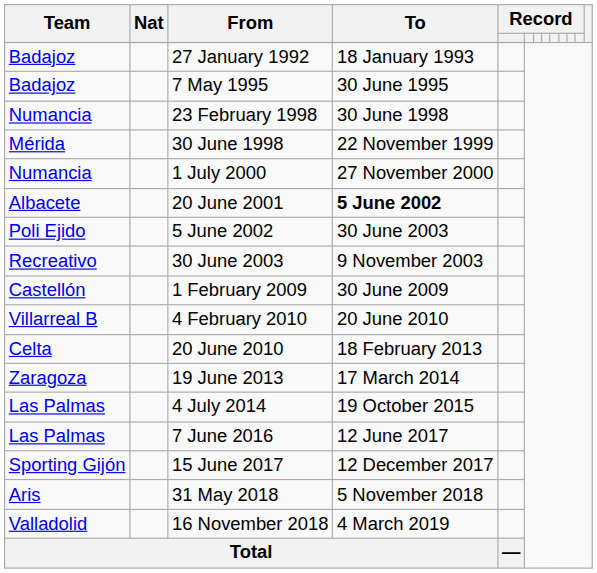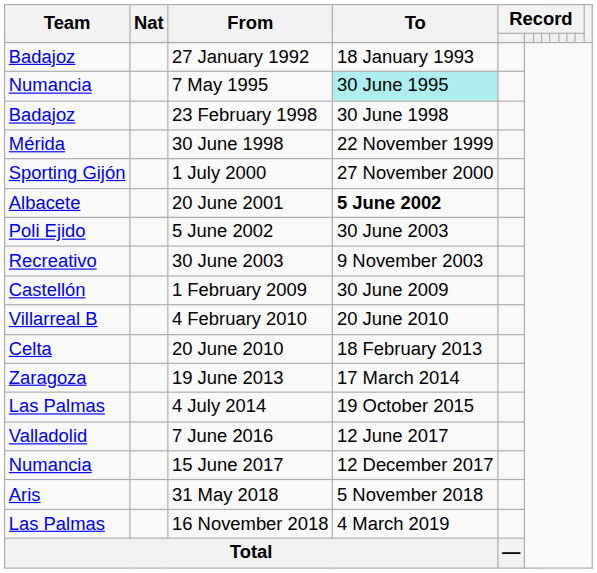(42, 85) Badajoz -> (50, 85) Numancia
(393, 85) no background -> (393, 85) paleturquoise background
(50, 115) Numancia -> (42, 115) Badajoz
(50, 173) Numancia -> (67, 173) Sporting Gijón
(57, 436) Las Palmas -> (48, 436) Valladolid
(67, 465) Sporting Gijón -> (50, 465) Numancia
(48, 523) Valladolid -> (57, 523) Las Palmas
